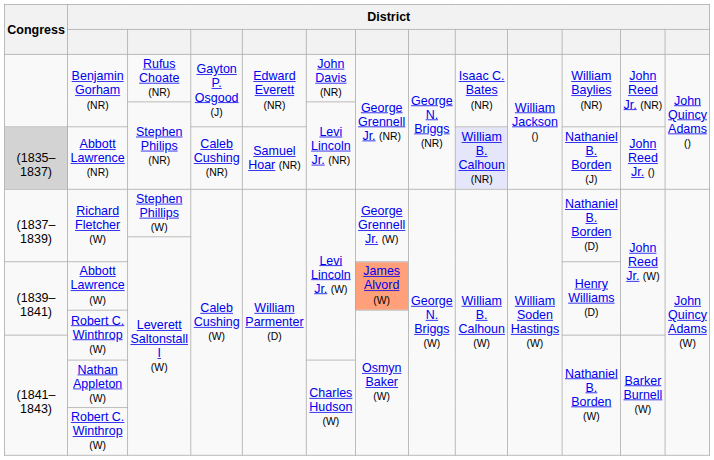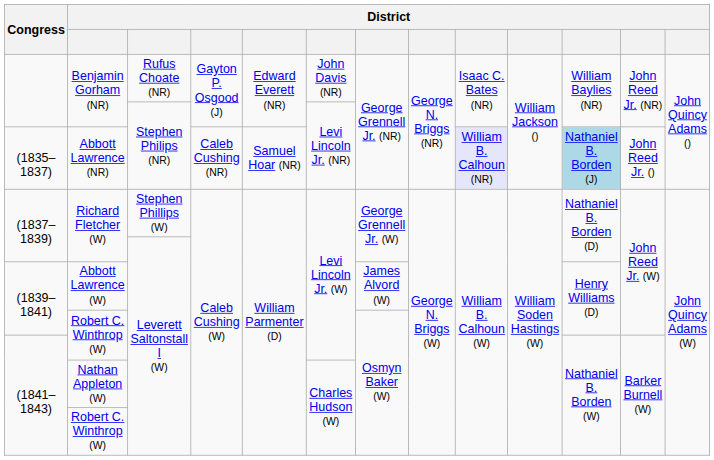(36, 165) lightgrey background -> (36, 165) no background
(591, 158) no background -> (591, 158) lightblue background
(382, 285) lightsalmon background -> (382, 285) no background
